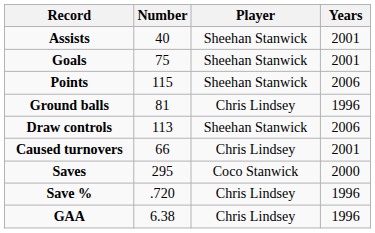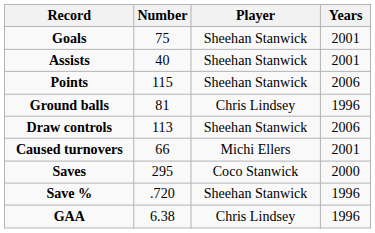rows swapped: (69, 60) <-> (69, 37)
(256, 149) Chris Lindsey -> (256, 149) Michi Ellers
(256, 194) Chris Lindsey -> (256, 194) Sheehan Stanwick
